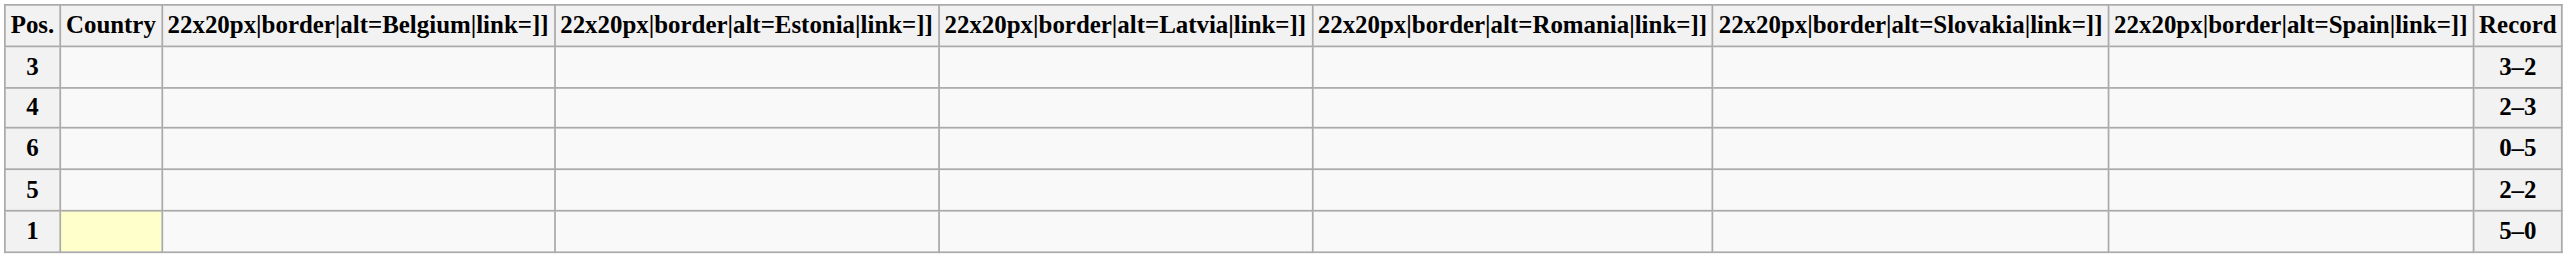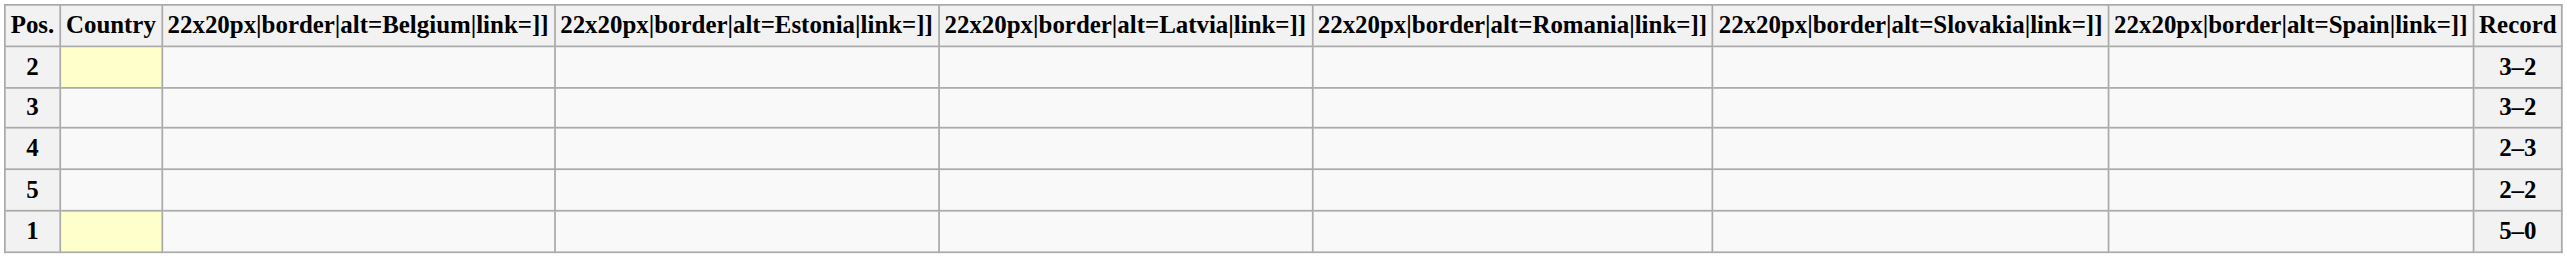+ row: (32, 66)
- row: (32, 148)
